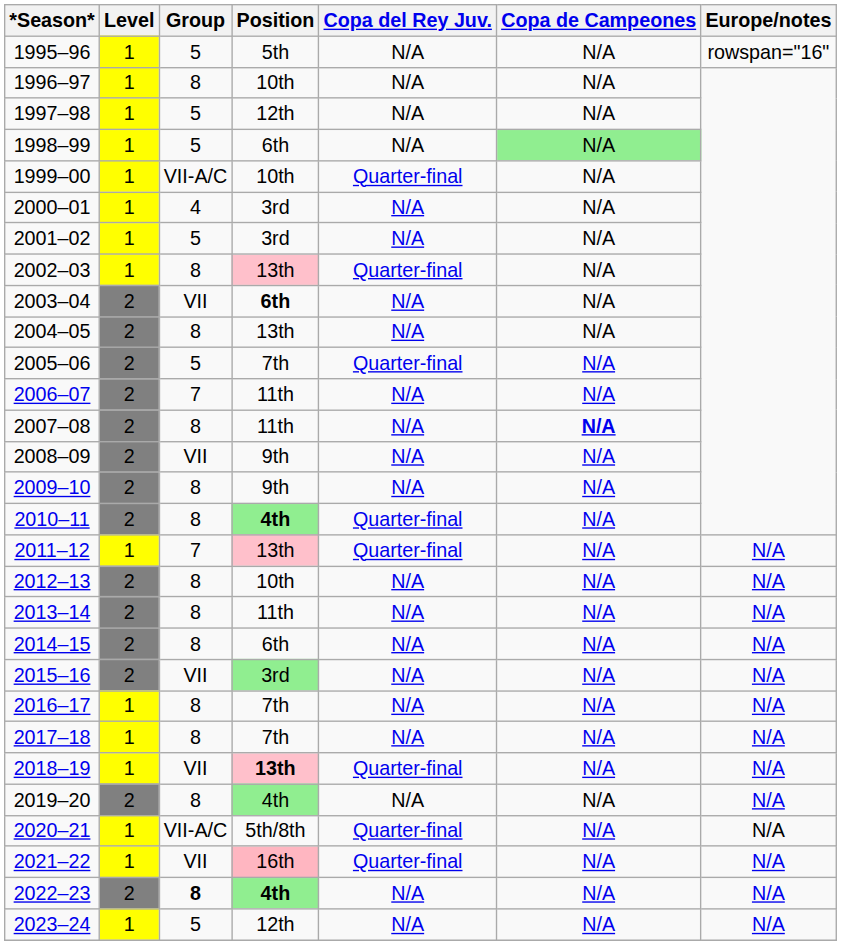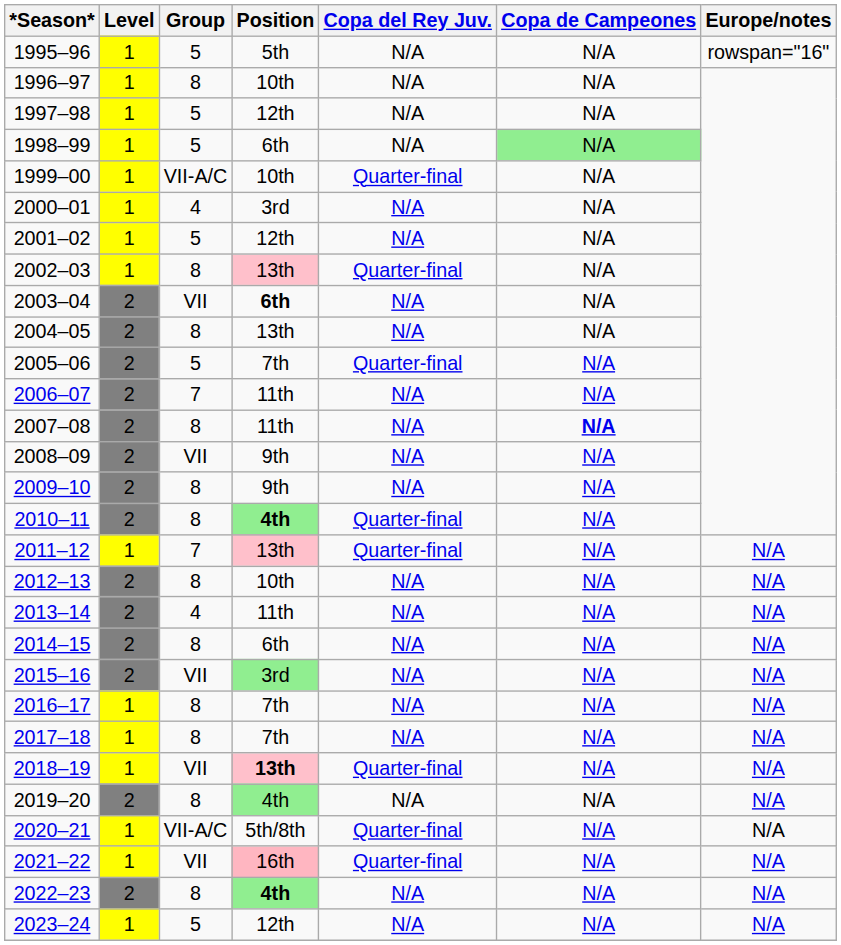(275, 239) 3rd -> (275, 239) 12th
(195, 613) 8 -> (195, 613) 4
(195, 893) bold -> (195, 893) normal
